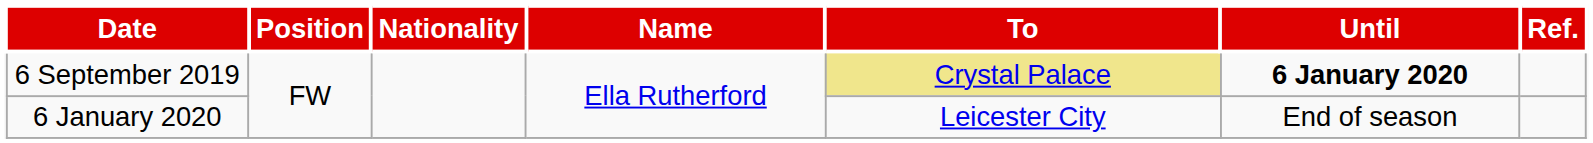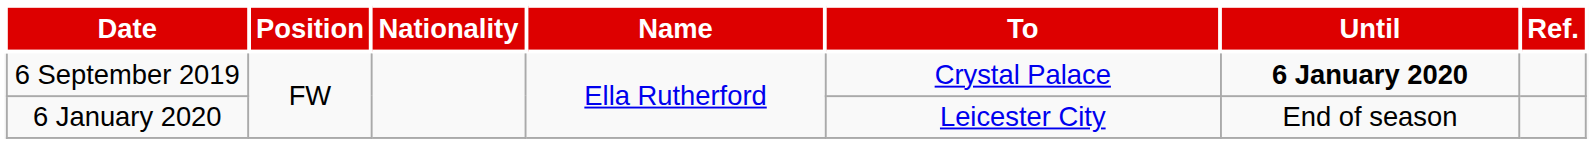(1023, 74) khaki background -> (1023, 74) no background
